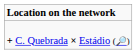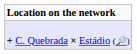(68, 40) no background -> (68, 40) lavender background
